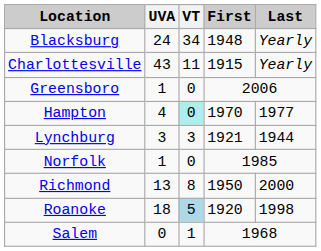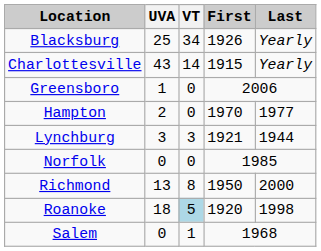(162, 41) 24 -> (162, 41) 25
(225, 41) 1948 -> (225, 41) 1926
(191, 65) 11 -> (191, 65) 14
(162, 113) 4 -> (162, 113) 2
(191, 113) paleturquoise background -> (191, 113) no background
(162, 162) 1 -> (162, 162) 0
